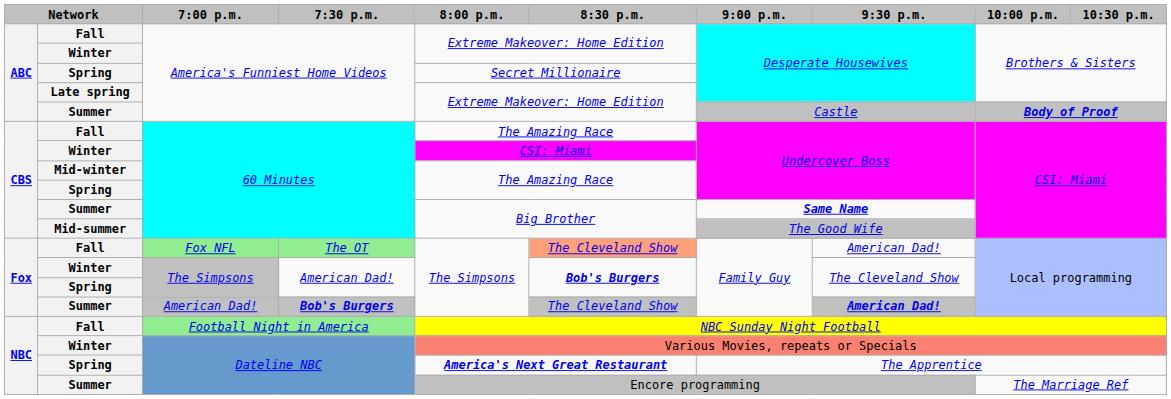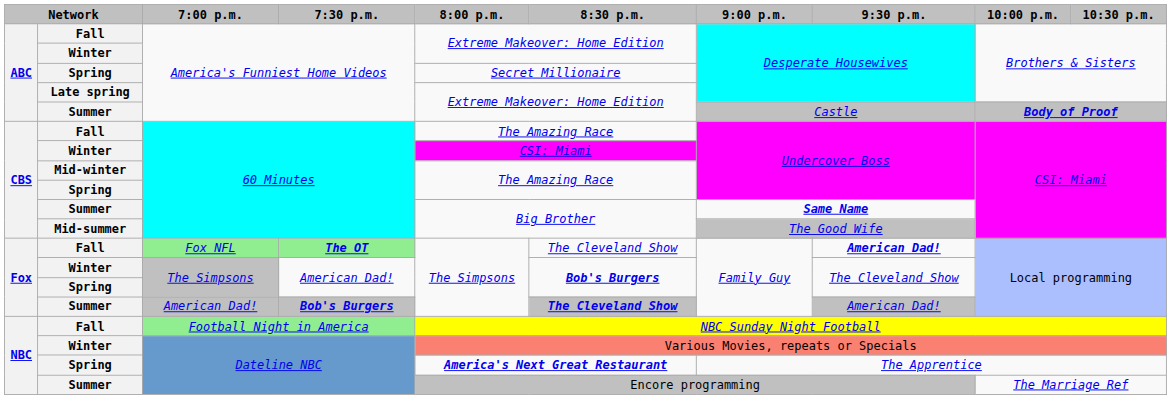(347, 248) normal -> (347, 248) bold
(613, 248) lightsalmon background -> (613, 248) no background
(894, 248) normal -> (894, 248) bold
(613, 307) normal -> (613, 307) bold
(894, 307) bold -> (894, 307) normal
